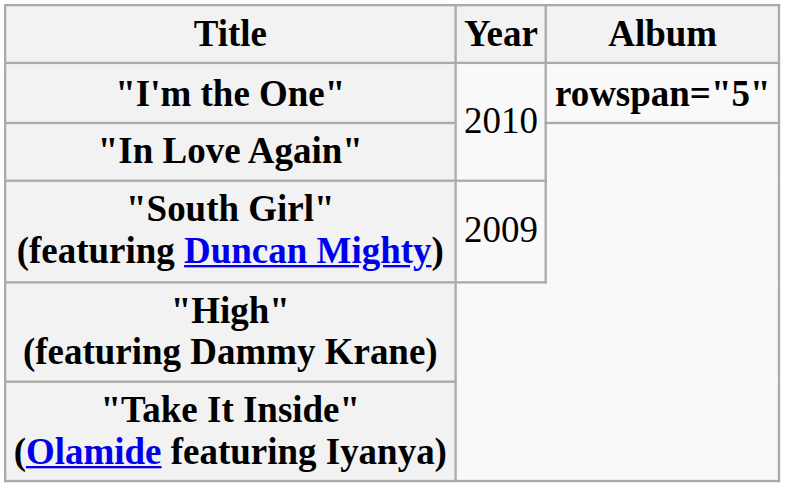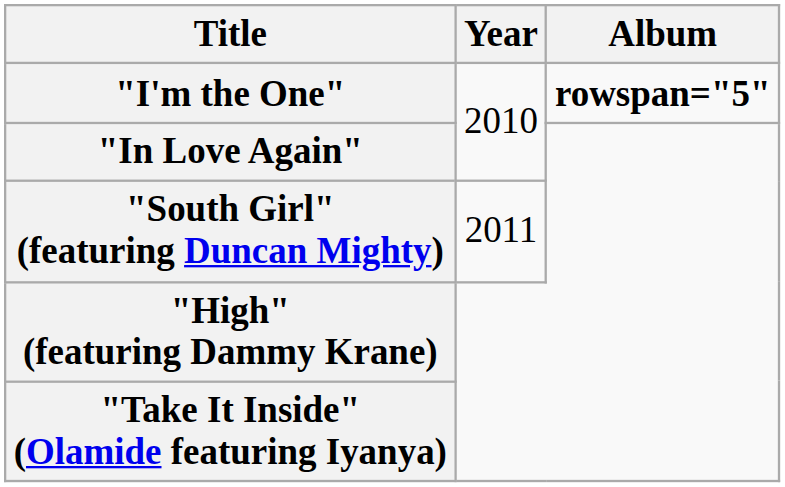(501, 230) 2009 -> (501, 230) 2011
